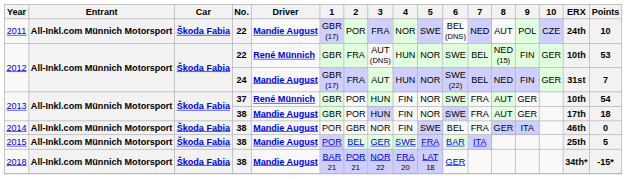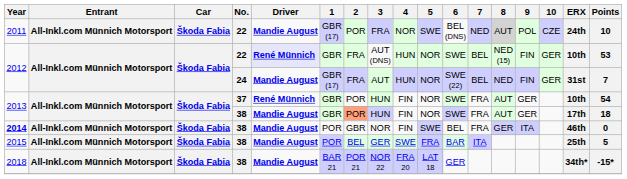(503, 31) no background -> (503, 31) lightgrey background
(284, 56) no background -> (284, 56) lavender background
(356, 114) no background -> (356, 114) lightsalmon background
(17, 128) normal -> (17, 128) bold
